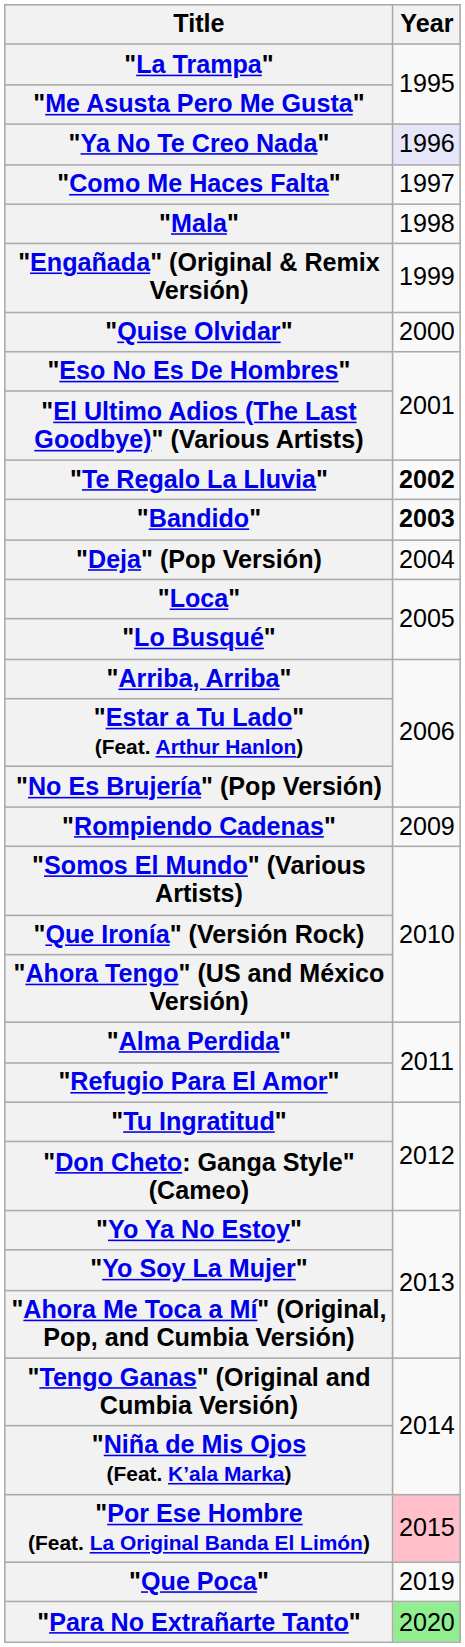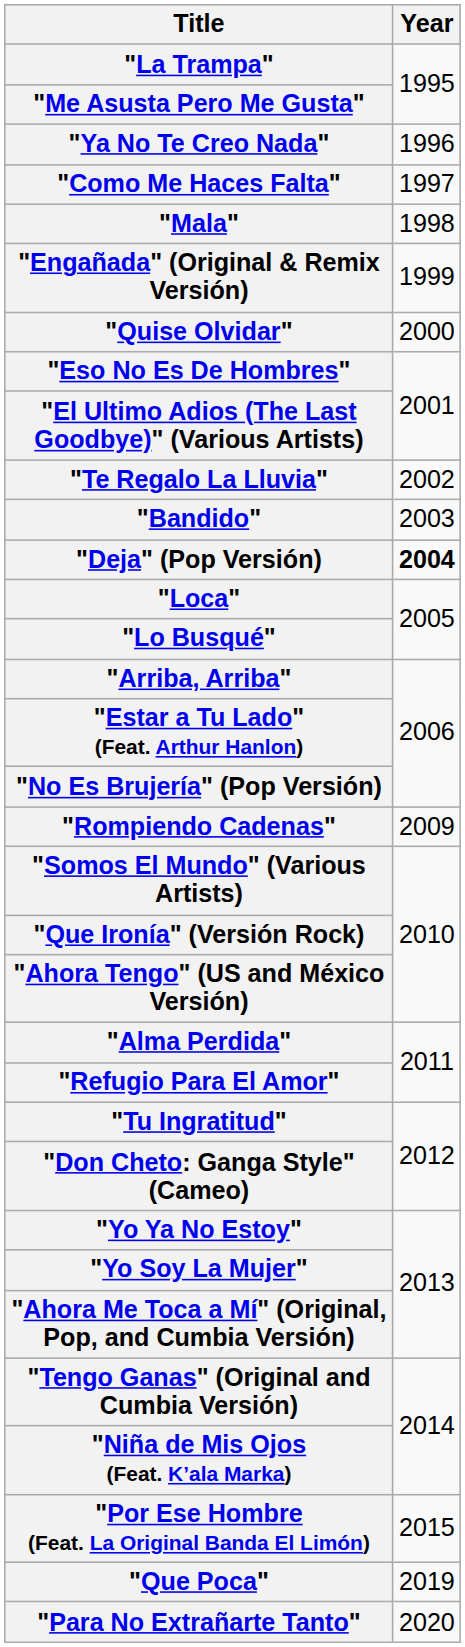(427, 143) lavender background -> (427, 143) no background
(427, 479) bold -> (427, 479) normal
(427, 519) bold -> (427, 519) normal
(427, 559) normal -> (427, 559) bold
(427, 1527) pink background -> (427, 1527) no background
(427, 1621) lightgreen background -> (427, 1621) no background
